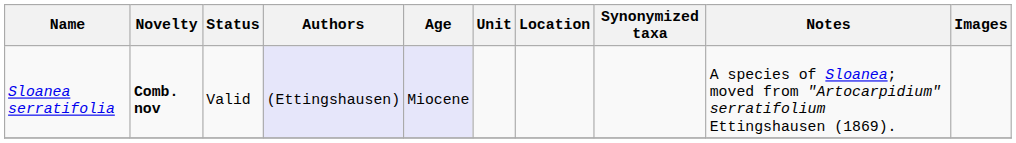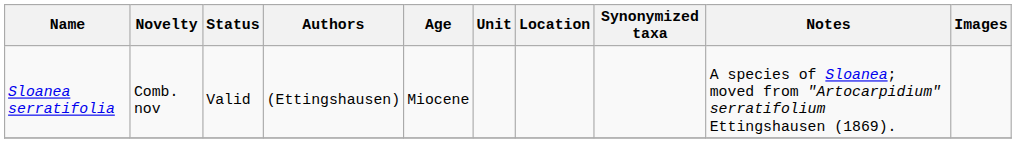(156, 101) bold -> (156, 101) normal
(333, 101) lavender background -> (333, 101) no background
(438, 101) lavender background -> (438, 101) no background
